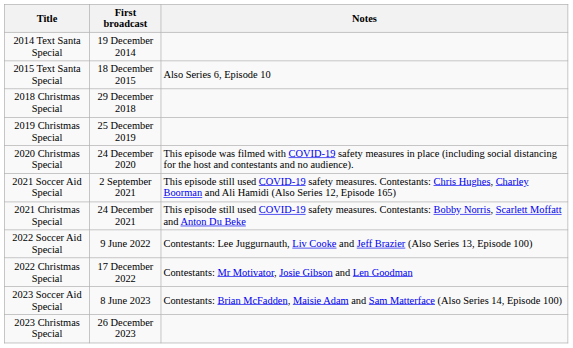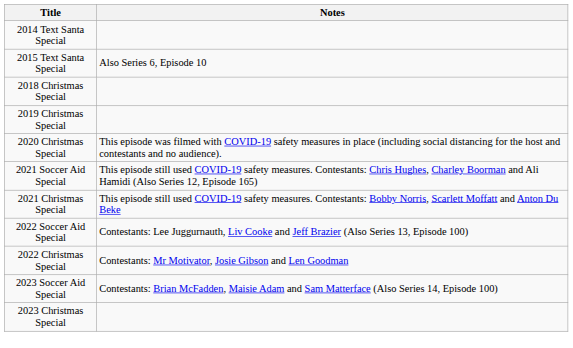- column: (125, 18)
